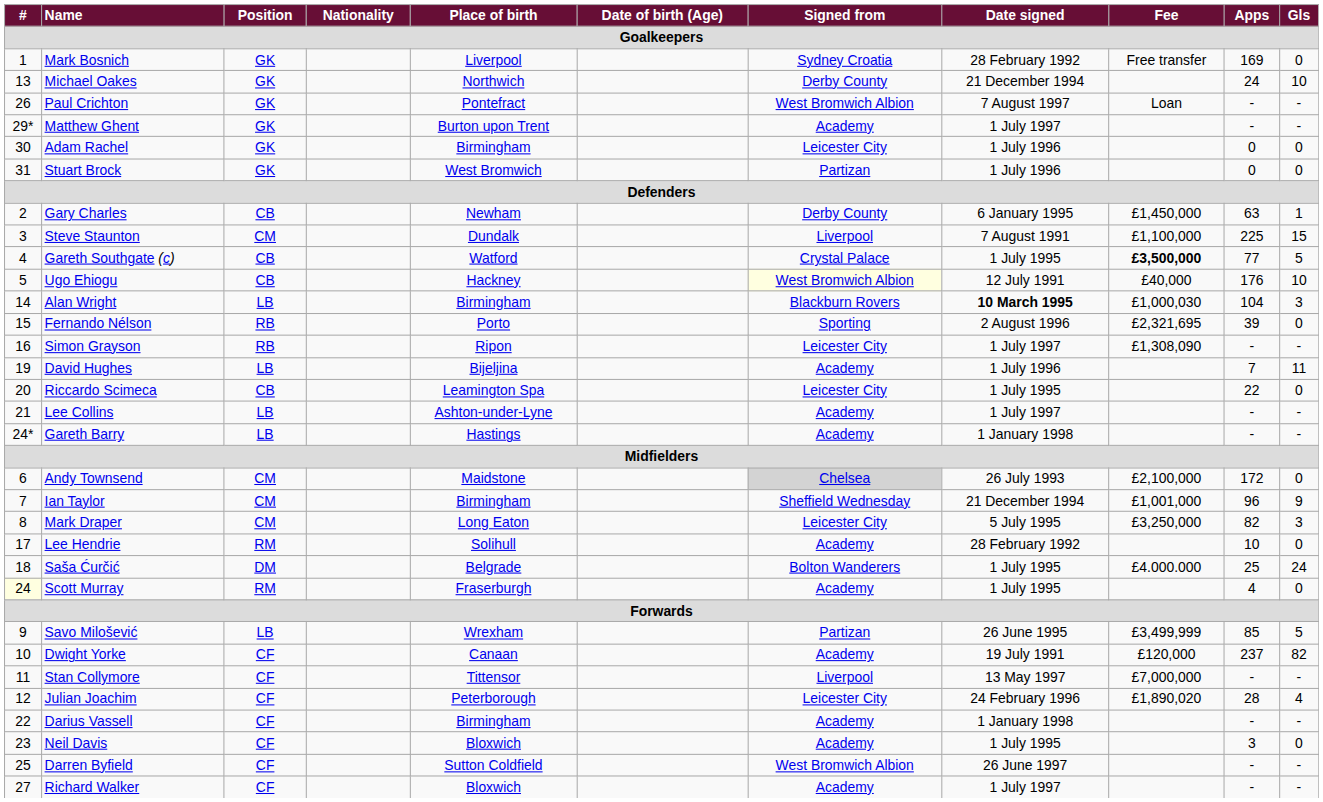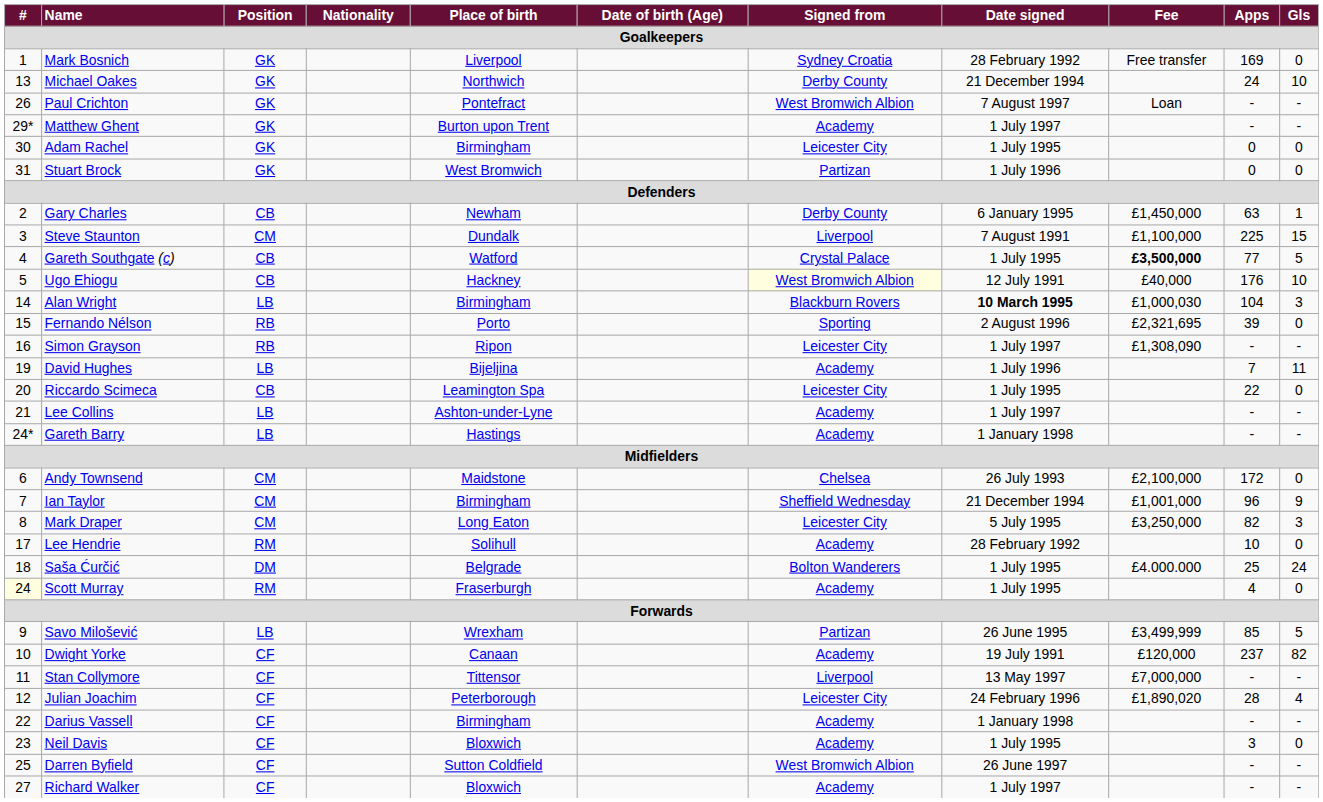(1025, 147) 1 July 1996 -> (1025, 147) 1 July 1995
(845, 478) lightgrey background -> (845, 478) no background
